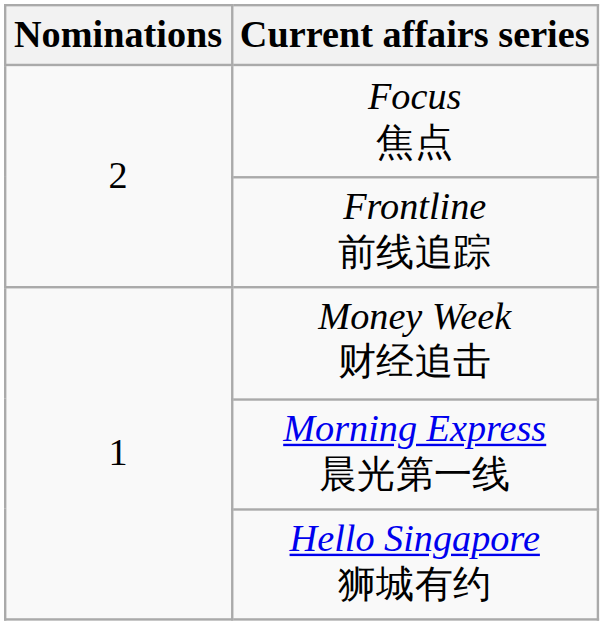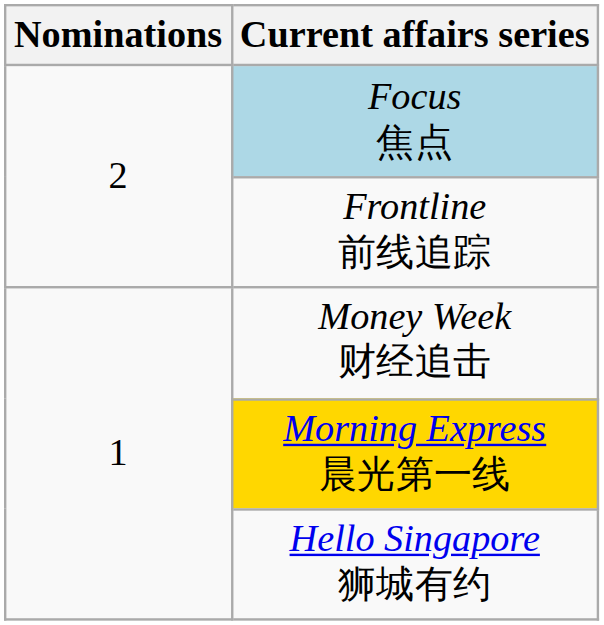(415, 118) no background -> (415, 118) lightblue background
(415, 450) no background -> (415, 450) gold background
